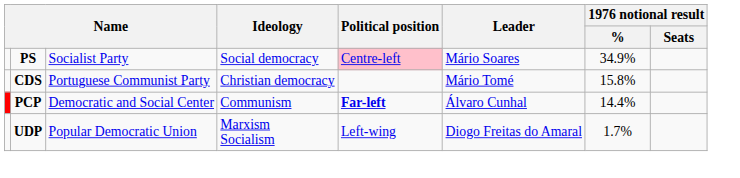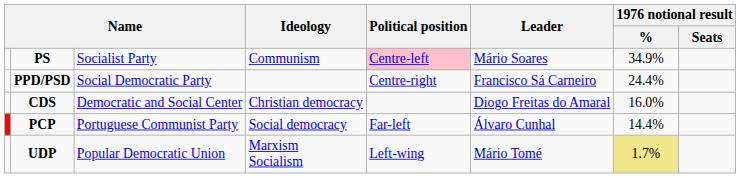(269, 59) Social democracy -> (284, 59) Communism
+ row: (42, 80)
(129, 80) Portuguese Communist Party -> (160, 102) Democratic and Social Center
(480, 80) Mário Tomé -> (542, 102) Diogo Freitas do Amaral
(618, 80) 15.8% -> (646, 102) 16.0%
(131, 102) Democratic and Social Center -> (158, 124) Portuguese Communist Party
(256, 102) Communism -> (298, 124) Social democracy
(363, 102) bold -> (390, 124) normal
(514, 132) Diogo Freitas do Amaral -> (508, 154) Mário Tomé
(618, 132) no background -> (646, 154) khaki background
